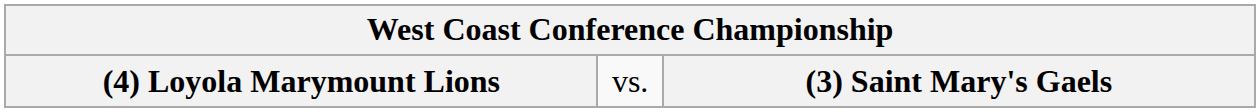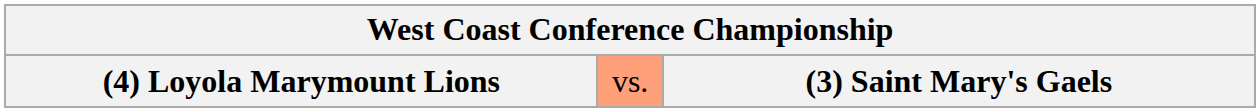(630, 80) no background -> (630, 80) lightsalmon background
